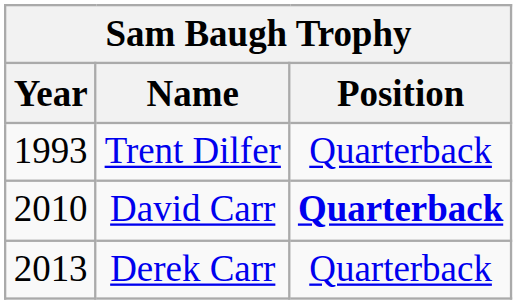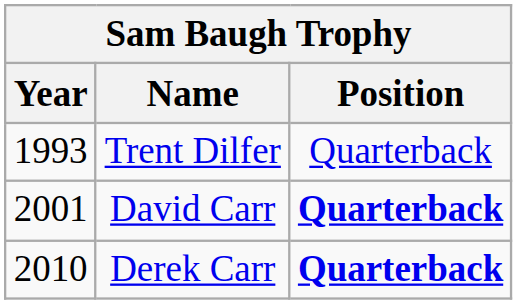(51, 209) 2010 -> (51, 209) 2001
(51, 268) 2013 -> (51, 268) 2010
(401, 268) normal -> (401, 268) bold
